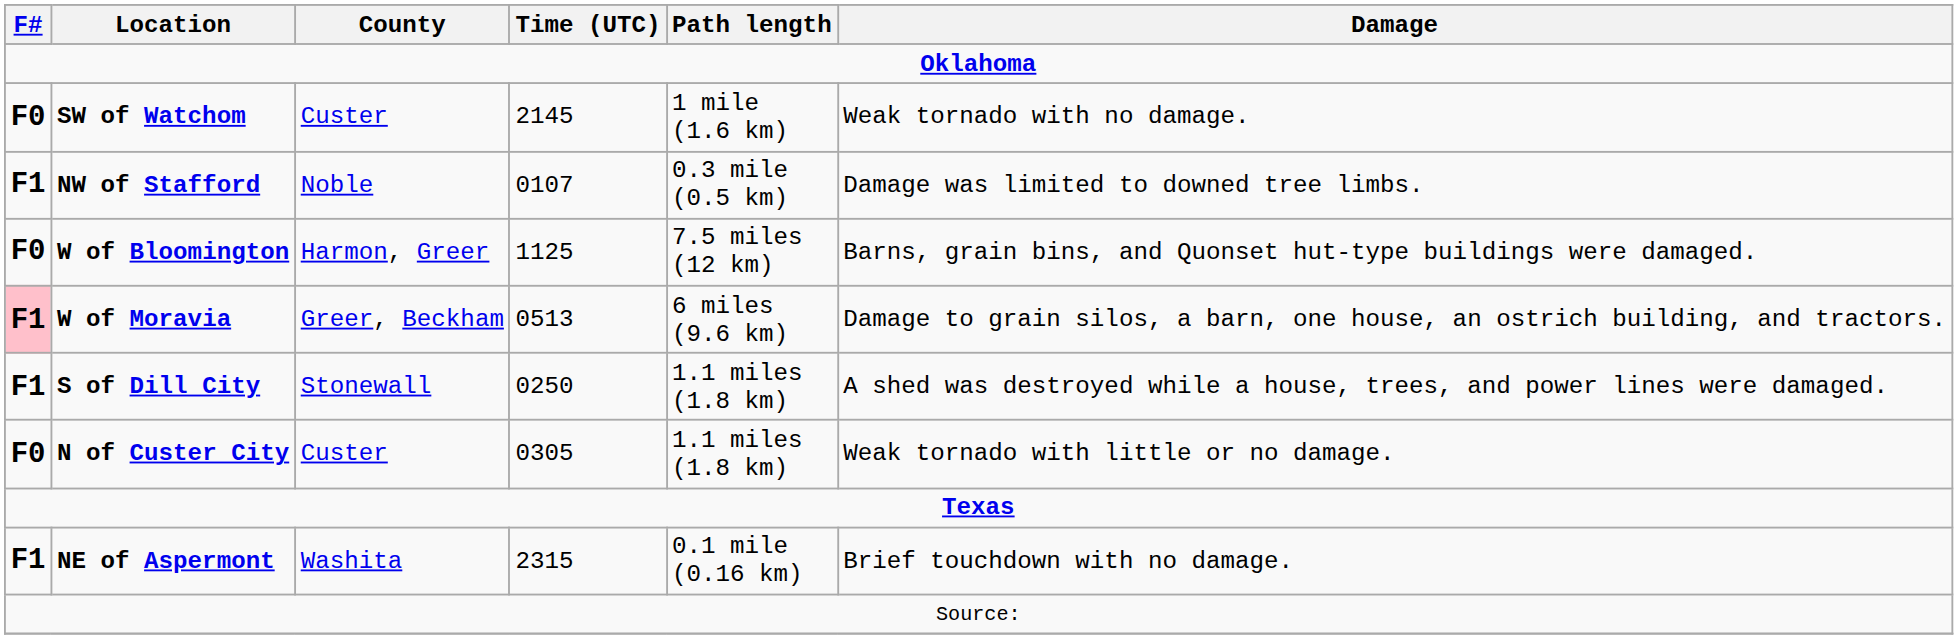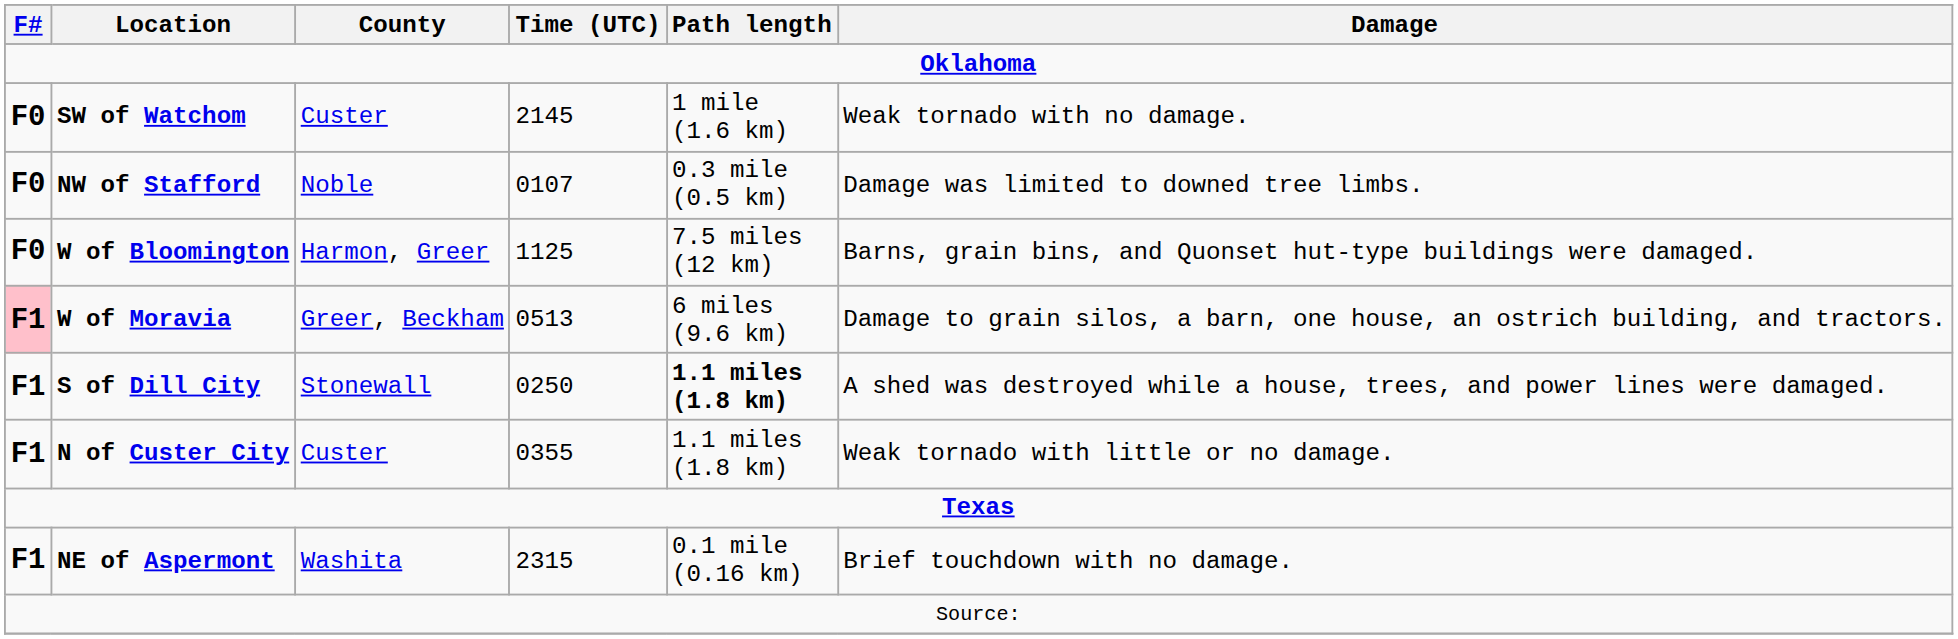(28, 185) F1 -> (28, 185) F0
(737, 387) normal -> (737, 387) bold
(28, 454) F0 -> (28, 454) F1
(544, 454) 0305 -> (544, 454) 0355
